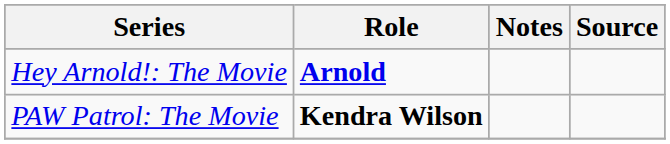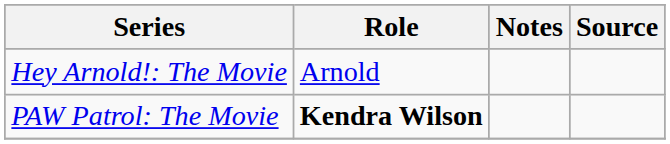(343, 71) bold -> (340, 71) normal
